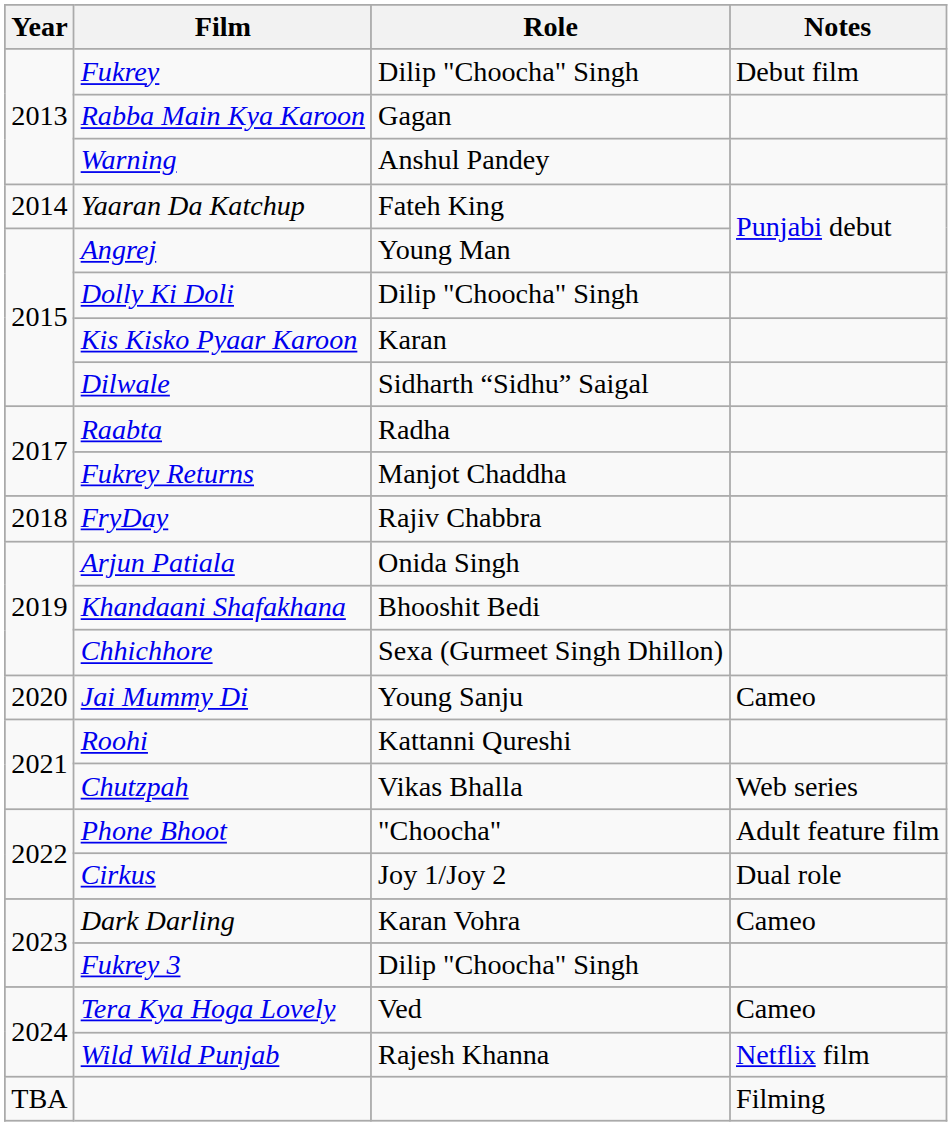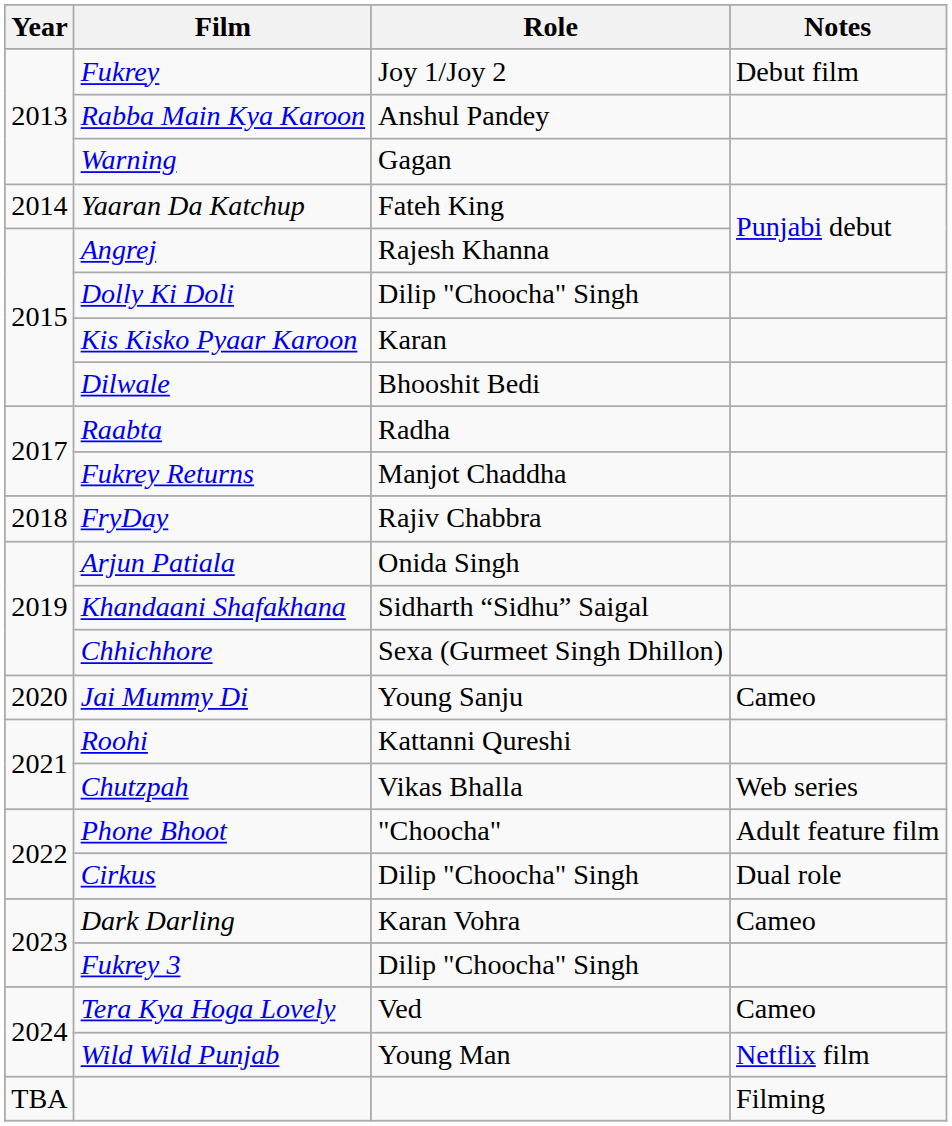(509, 71) Dilip "Choocha" Singh -> (442, 71) Joy 1/Joy 2
(415, 116) Gagan -> (464, 116) Anshul Pandey
(464, 160) Anshul Pandey -> (415, 160) Gagan
(444, 250) Young Man -> (464, 250) Rajesh Khanna
(513, 384) Sidharth “Sidhu” Saigal -> (459, 384) Bhooshit Bedi
(459, 607) Bhooshit Bedi -> (513, 607) Sidharth “Sidhu” Saigal
(442, 875) Joy 1/Joy 2 -> (509, 875) Dilip "Choocha" Singh
(464, 1054) Rajesh Khanna -> (444, 1054) Young Man
